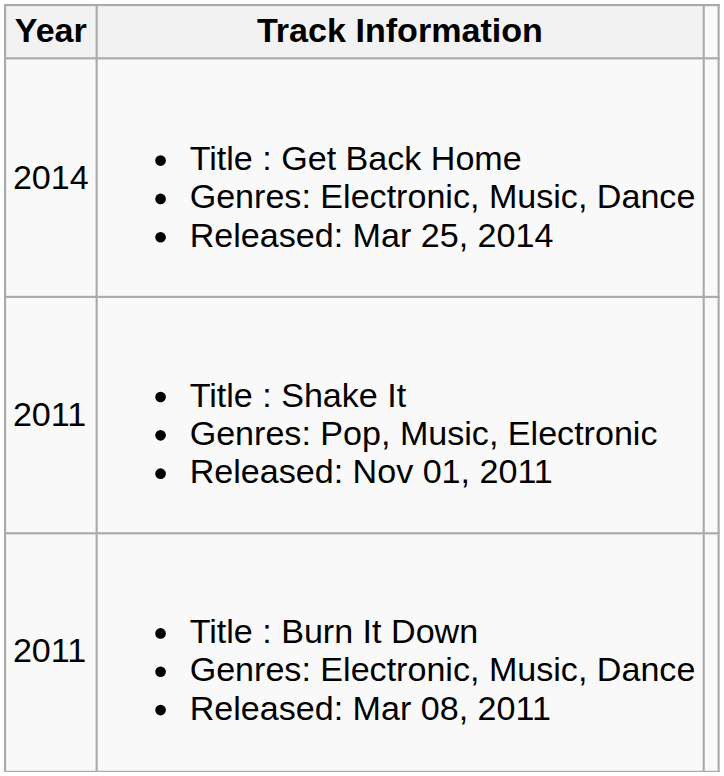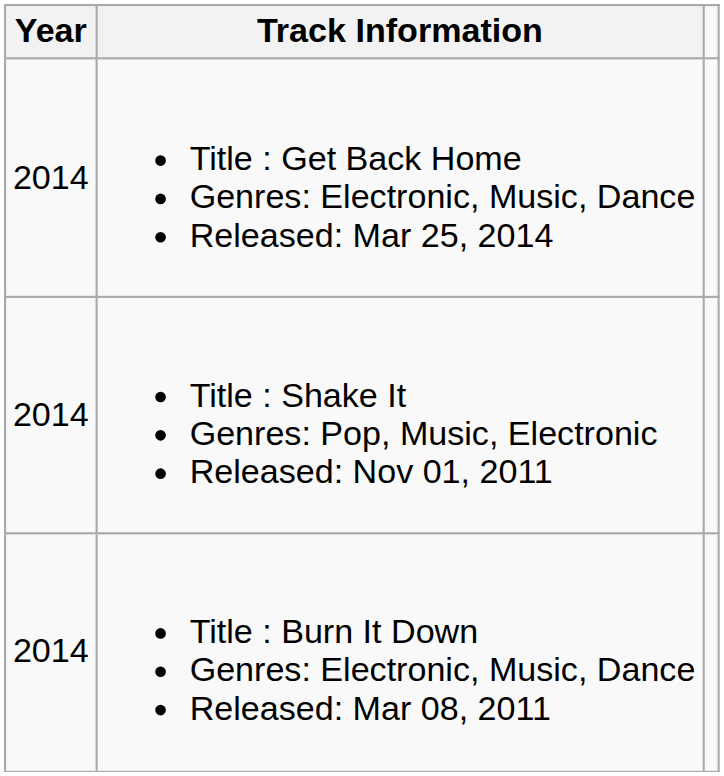(50, 414) 2011 -> (51, 414) 2014
(50, 651) 2011 -> (51, 651) 2014
